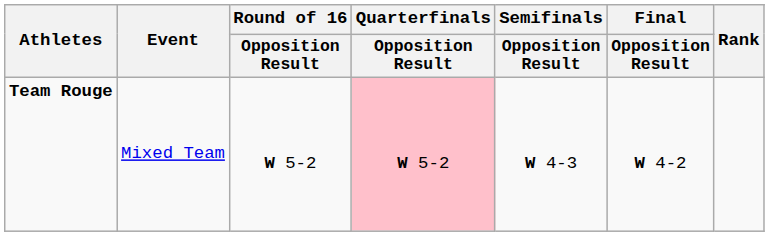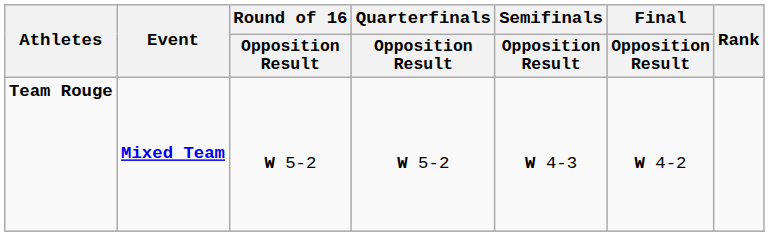(173, 154) normal -> (173, 154) bold
(423, 164) pink background -> (423, 164) no background
